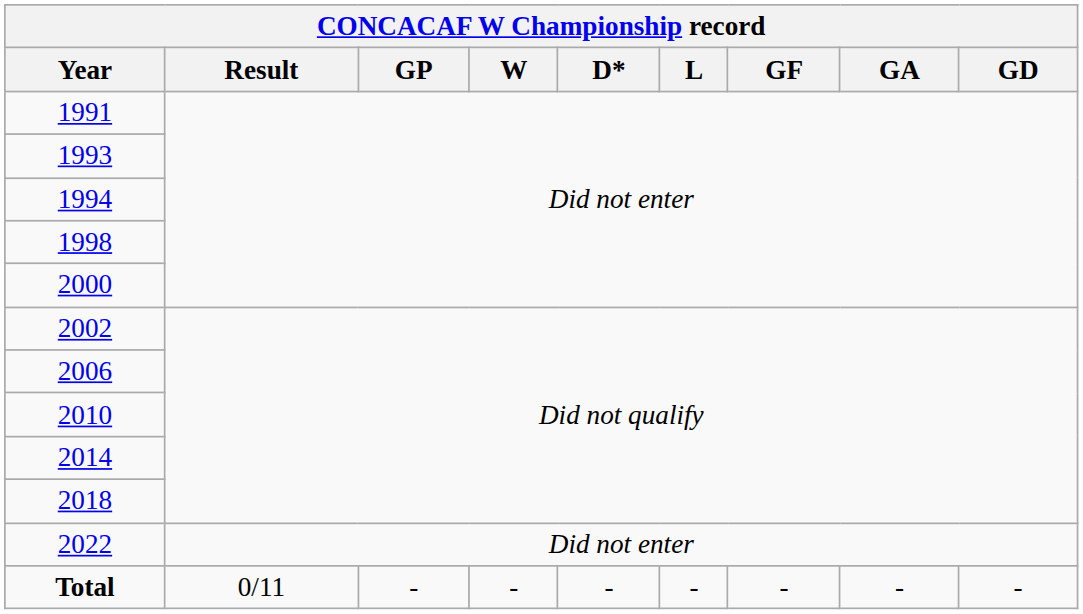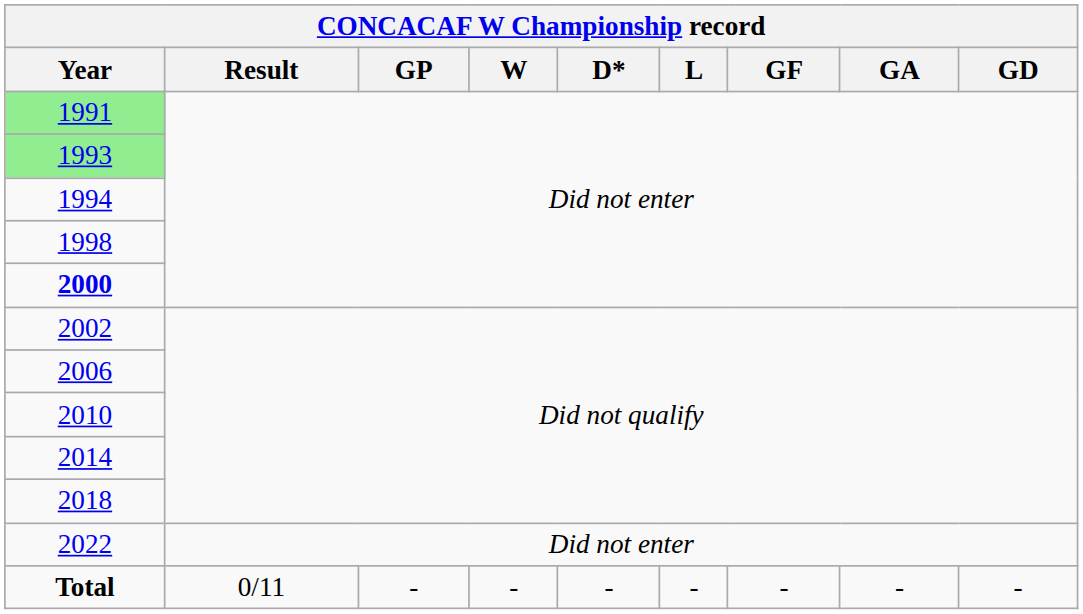(85, 112) no background -> (85, 112) lightgreen background
(85, 155) no background -> (85, 155) lightgreen background
(85, 284) normal -> (85, 284) bold
